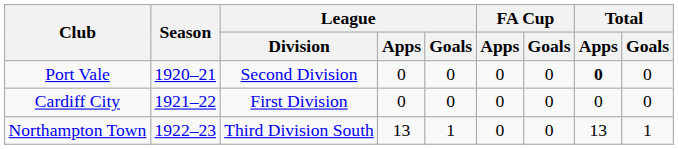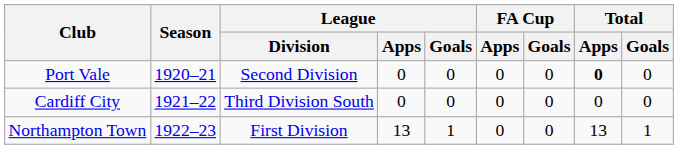(299, 102) First Division -> (299, 102) Third Division South
(299, 130) Third Division South -> (299, 130) First Division
